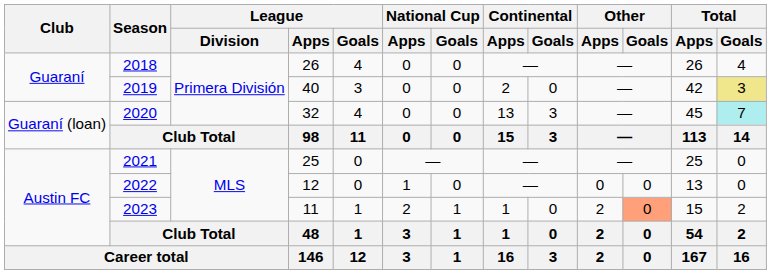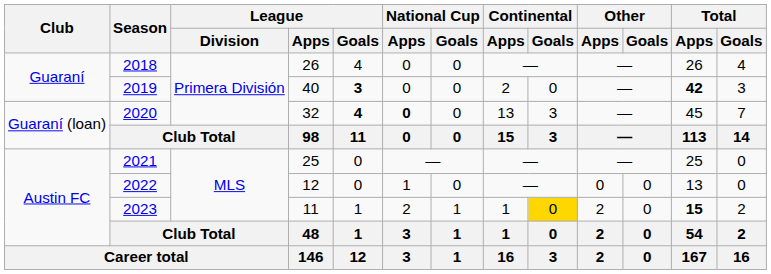(358, 88) normal -> (358, 88) bold
(694, 88) normal -> (694, 88) bold
(741, 88) khaki background -> (741, 88) no background
(358, 112) normal -> (358, 112) bold
(407, 112) normal -> (407, 112) bold
(741, 112) paleturquoise background -> (741, 112) no background
(553, 209) no background -> (553, 209) gold background
(647, 209) lightsalmon background -> (647, 209) no background
(694, 209) normal -> (694, 209) bold
